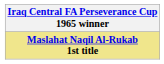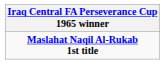(82, 45) khaki background -> (82, 45) no background
